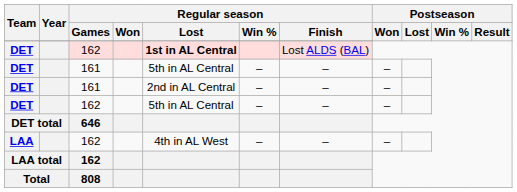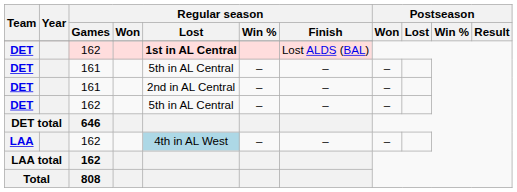(191, 142) no background -> (191, 142) lightblue background
